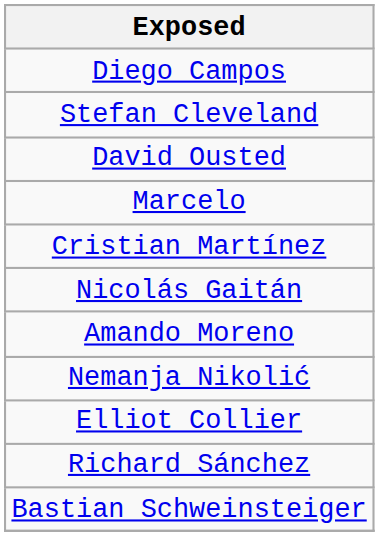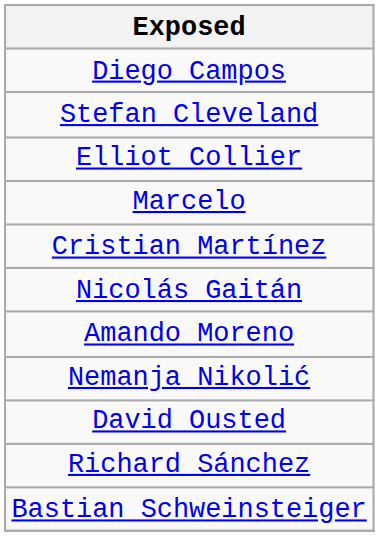(189, 159) David Ousted -> (189, 159) Elliot Collier
(189, 422) Elliot Collier -> (189, 422) David Ousted
